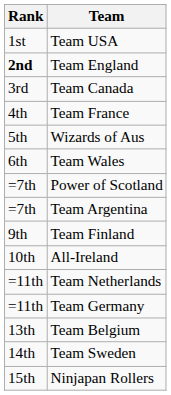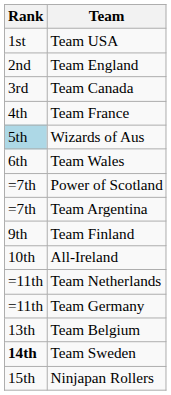(20, 64) bold -> (19, 64) normal
(18, 137) no background -> (18, 137) lightblue background
(21, 354) normal -> (22, 354) bold
